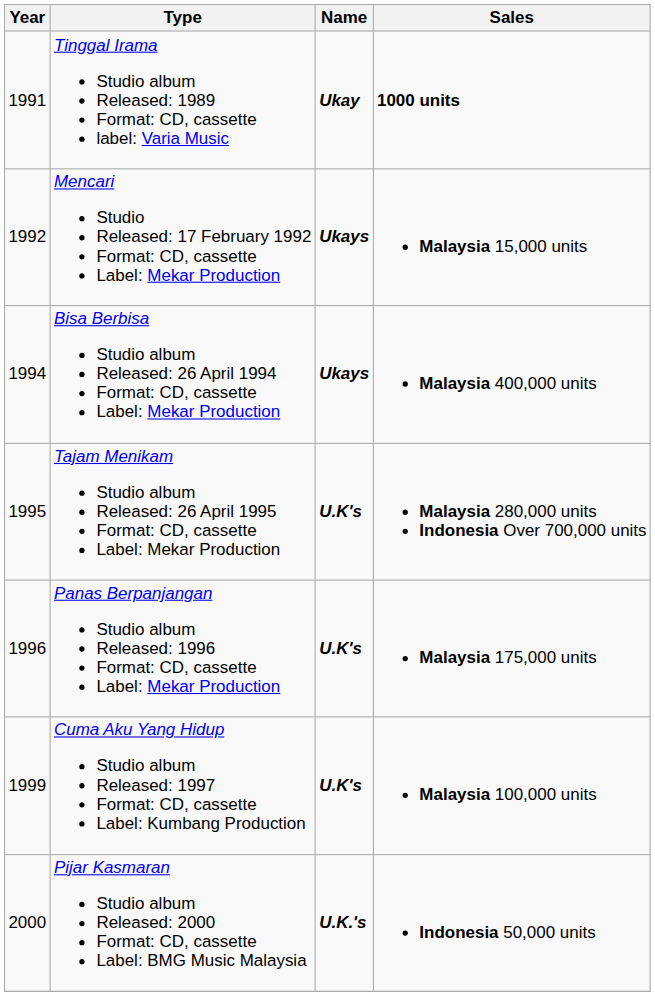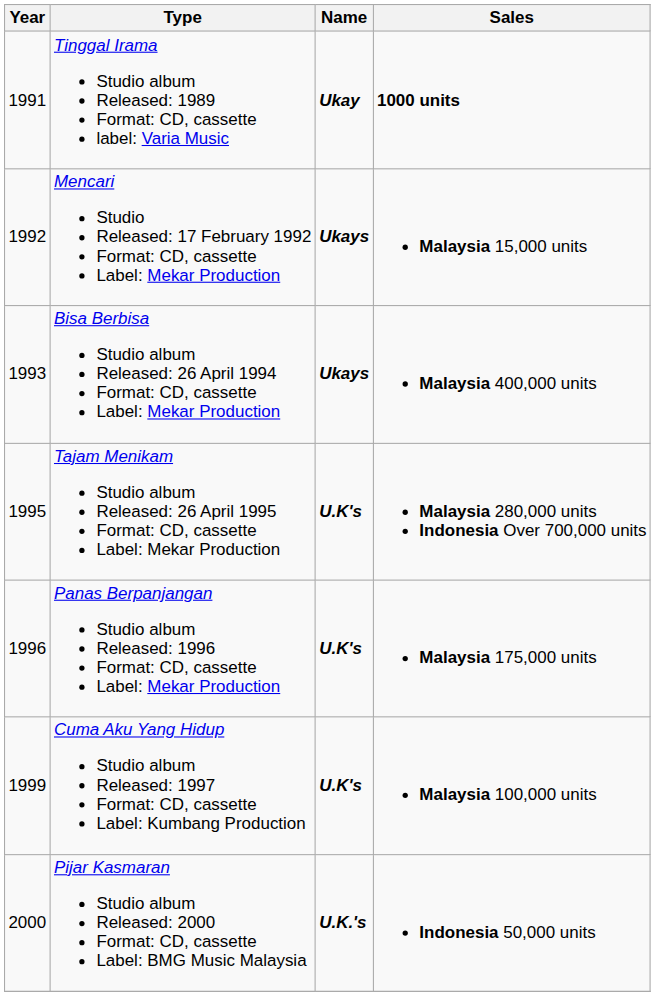(27, 374) 1994 -> (27, 374) 1993
